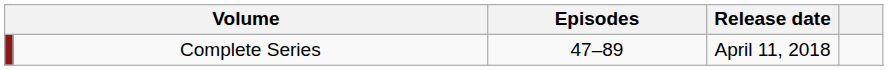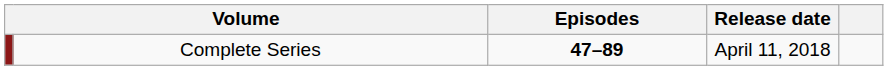(597, 49) normal -> (597, 49) bold
